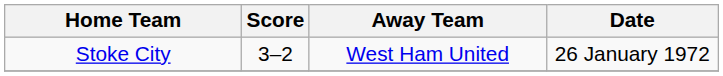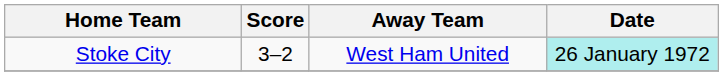(632, 53) no background -> (632, 53) paleturquoise background
